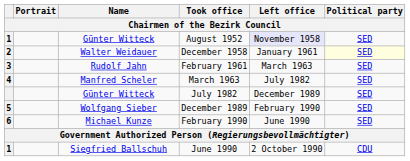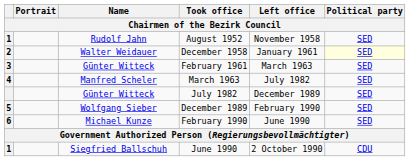(119, 39) Günter Witteck -> (119, 39) Rudolf Jahn
(287, 39) lavender background -> (287, 39) no background
(119, 66) Rudolf Jahn -> (119, 66) Günter Witteck
